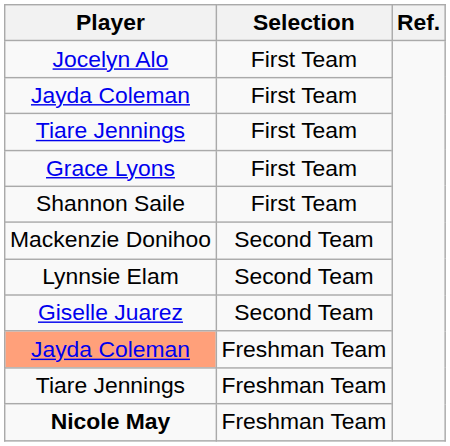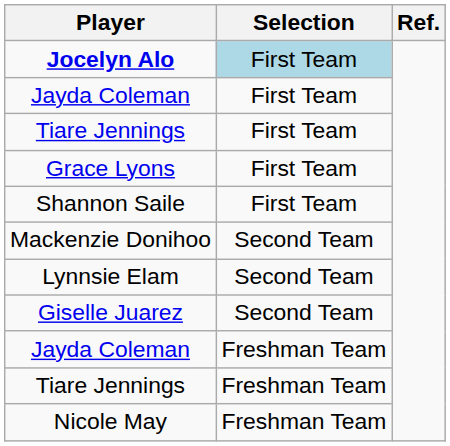(110, 58) normal -> (110, 58) bold
(304, 58) no background -> (304, 58) lightblue background
(110, 349) lightsalmon background -> (110, 349) no background
(110, 421) bold -> (110, 421) normal
